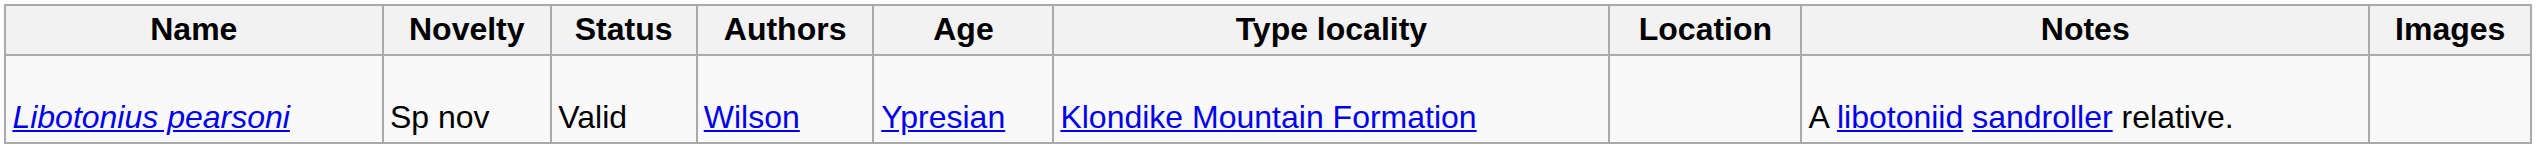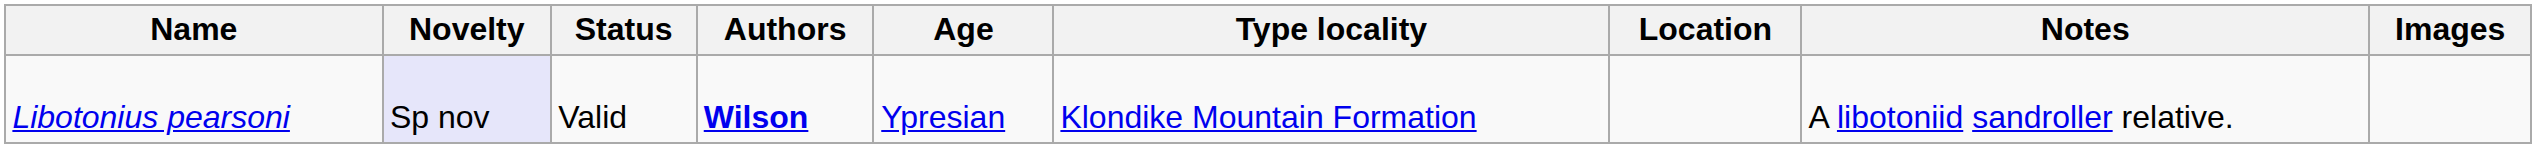(440, 116) no background -> (440, 116) lavender background
(752, 116) normal -> (756, 116) bold
